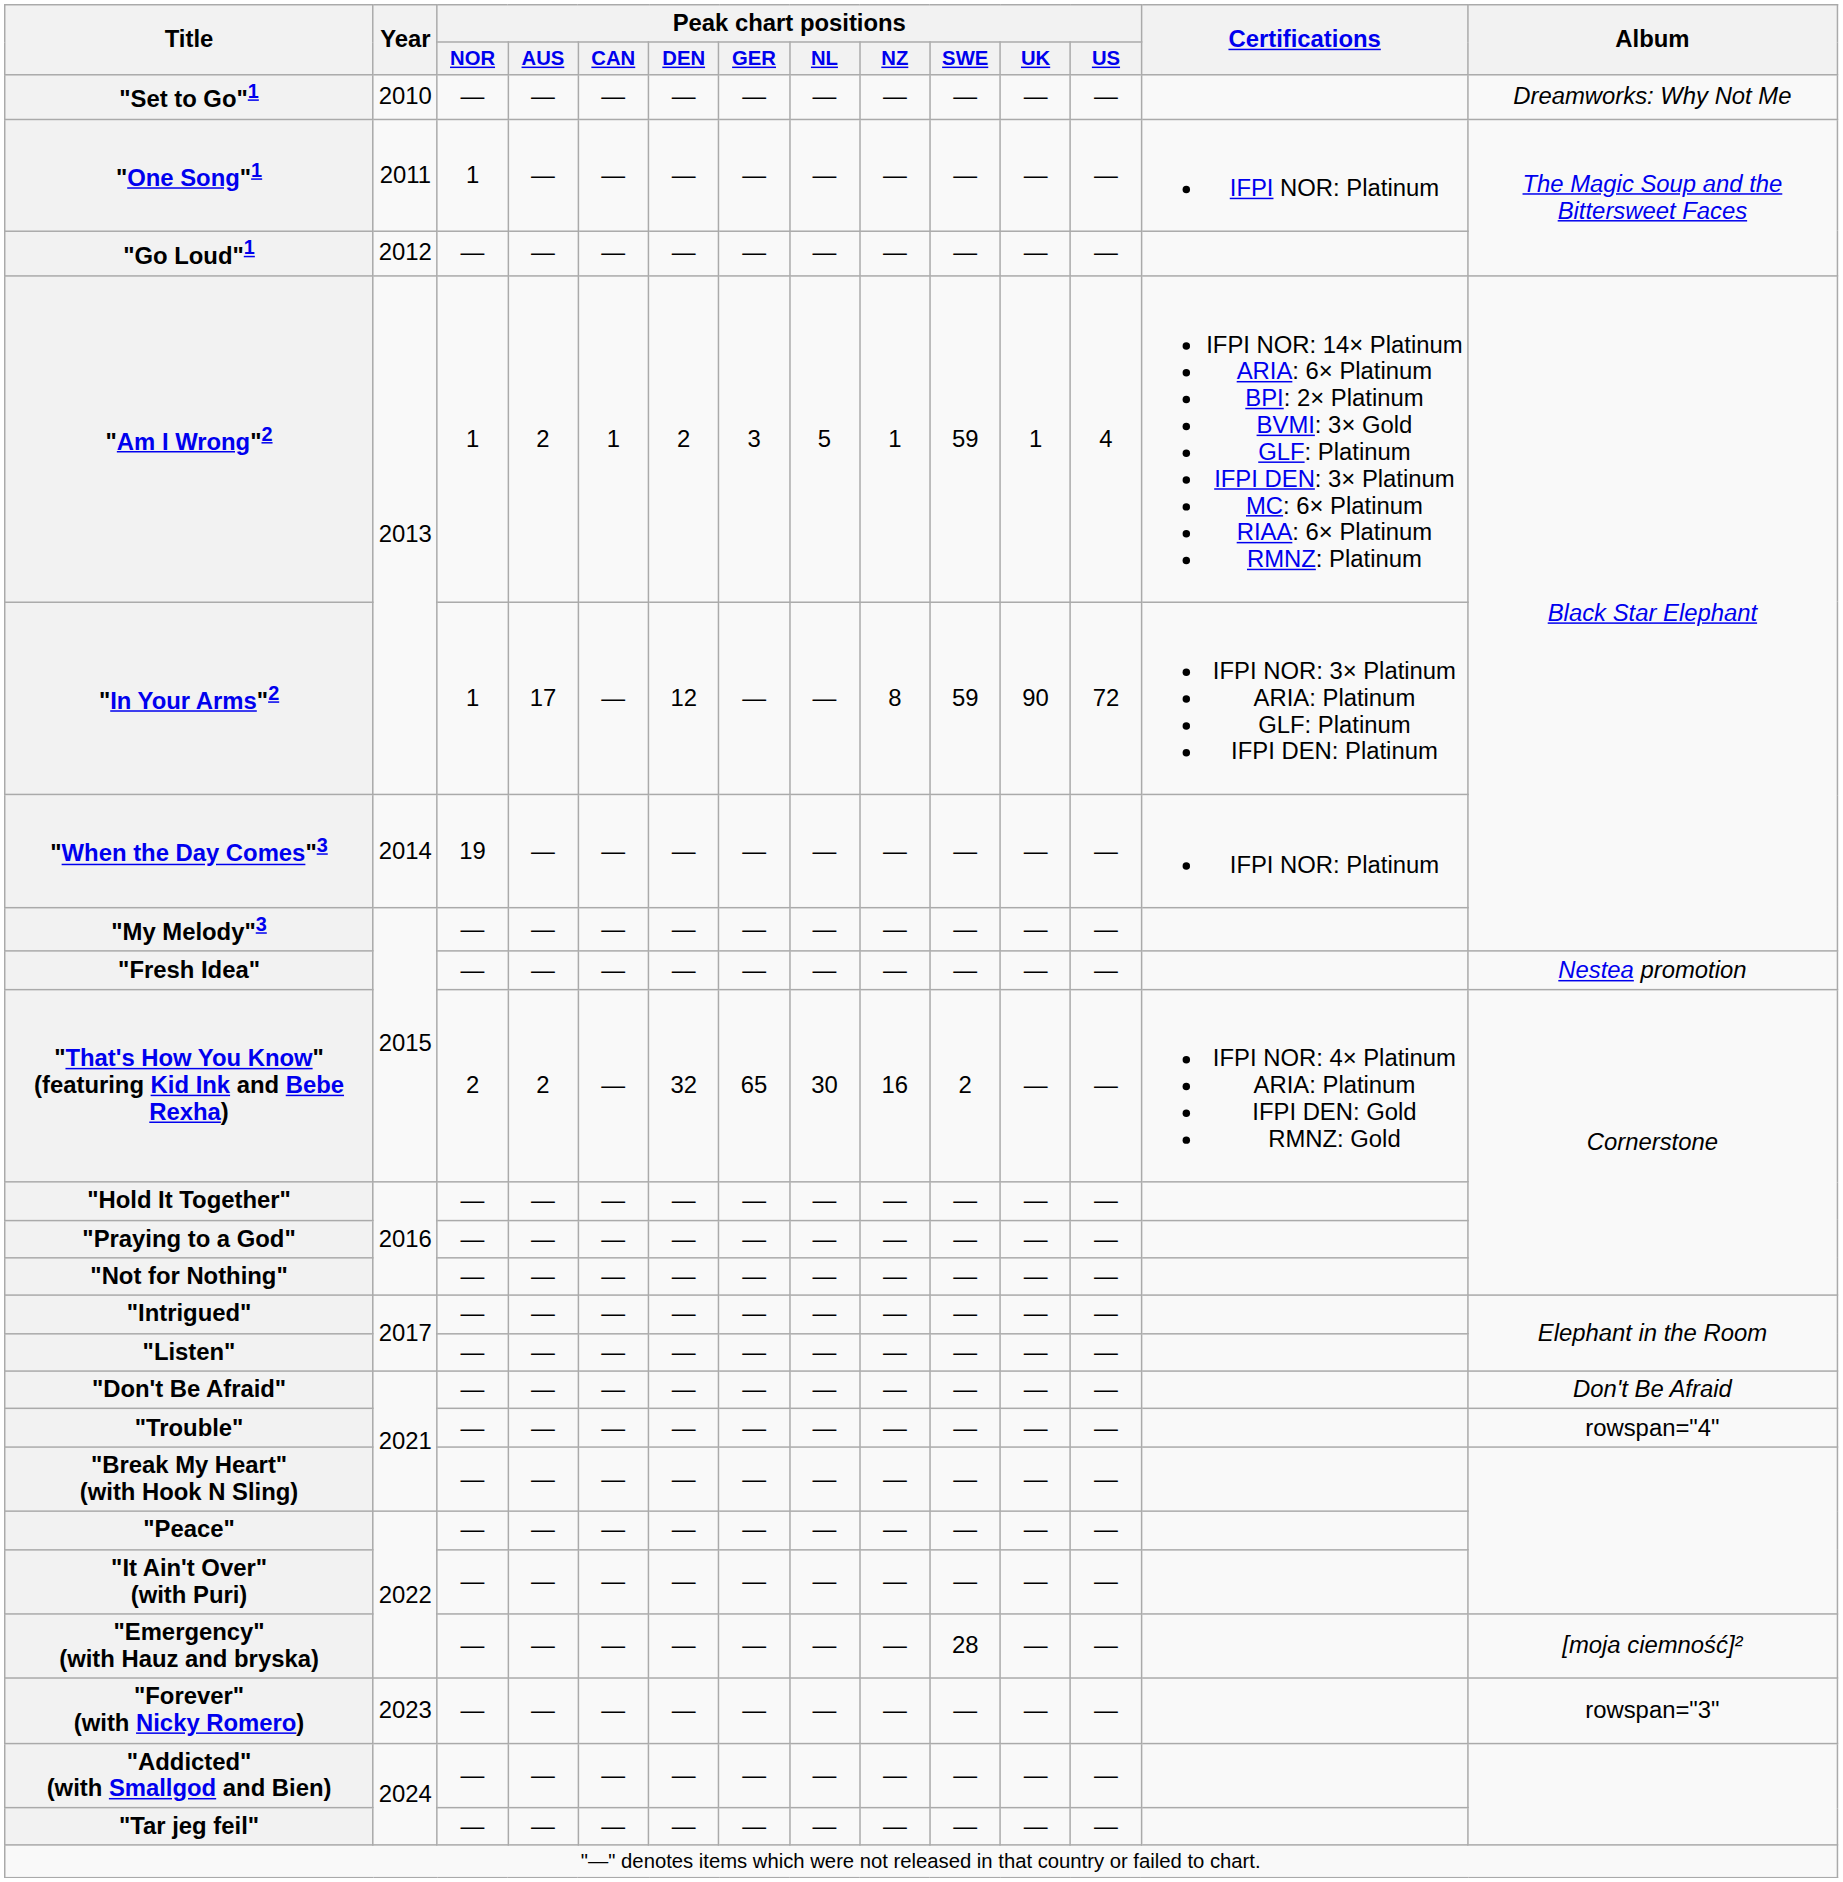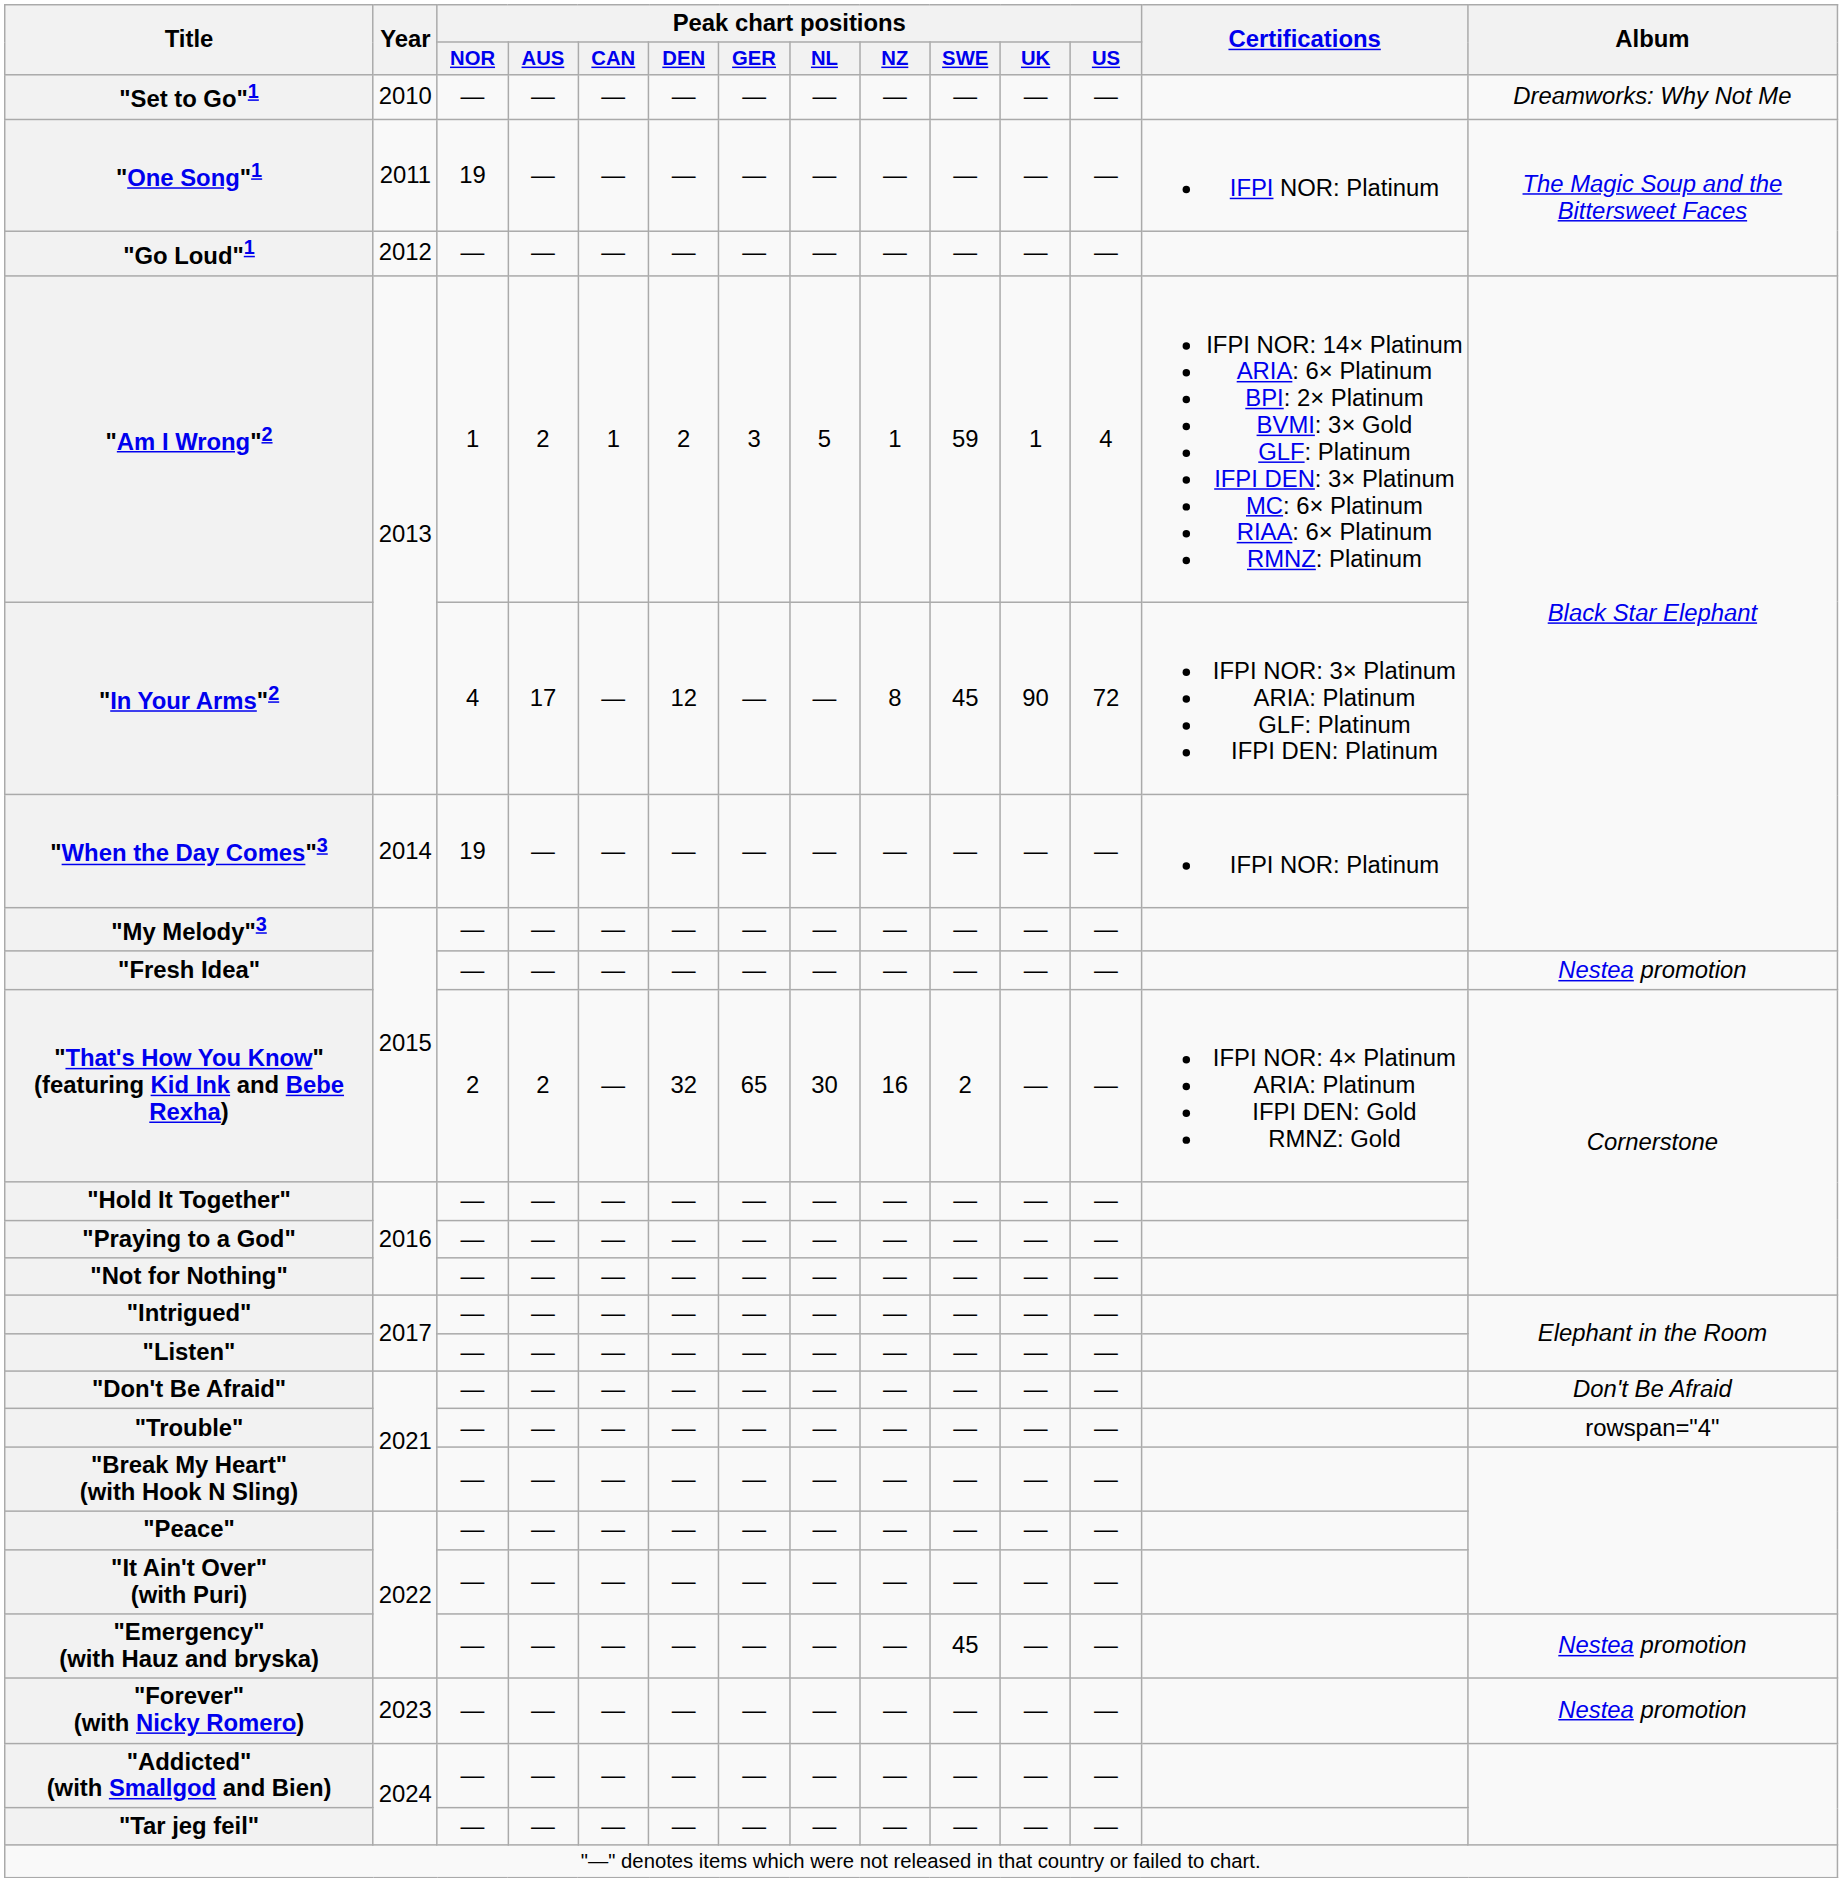(473, 174) 1 -> (473, 174) 19
(473, 698) 1 -> (473, 698) 4
(965, 698) 59 -> (965, 698) 45
(965, 1645) 28 -> (965, 1645) 45
(1652, 1645) [moja ciemność]² -> (1652, 1645) Nestea promotion
(1652, 1710) rowspan="3" -> (1652, 1710) Nestea promotion
